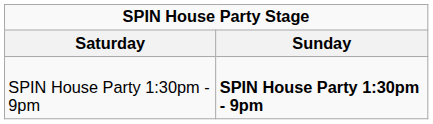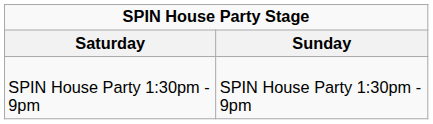(320, 96) bold -> (320, 96) normal
